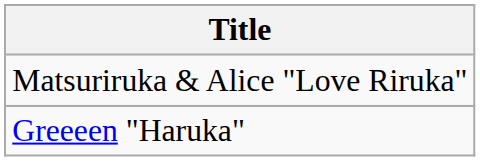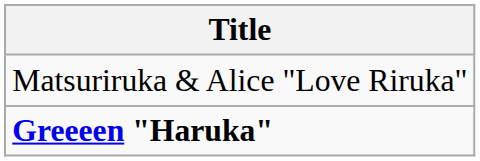(129, 130) normal -> (143, 130) bold
